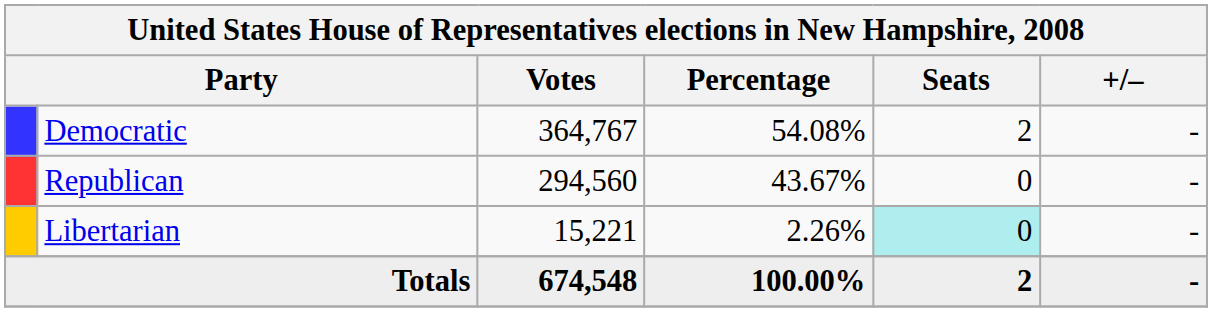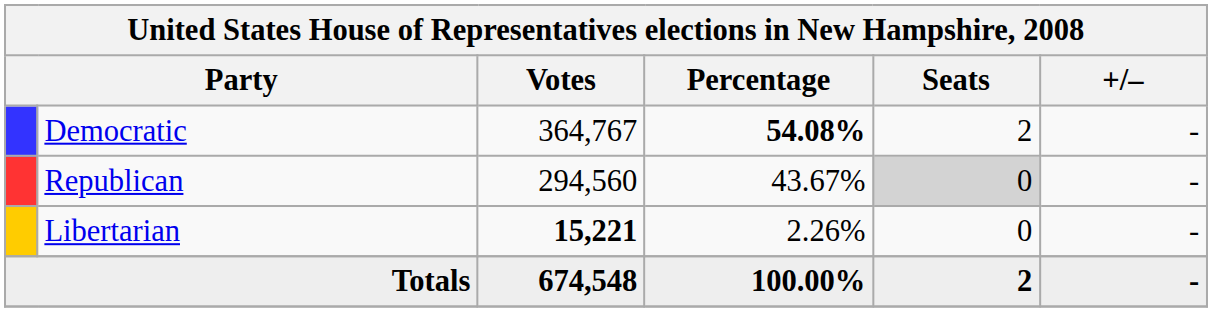(818, 130) normal -> (816, 130) bold
(1025, 181) no background -> (1025, 181) lightgrey background
(595, 231) normal -> (595, 231) bold
(1025, 231) paleturquoise background -> (1025, 231) no background
